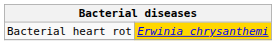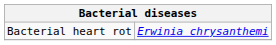(203, 31) gold background -> (203, 31) no background
